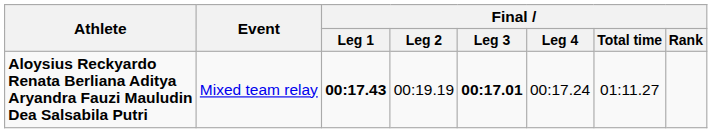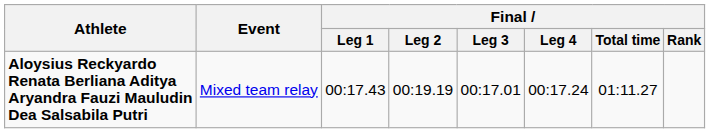(356, 89) bold -> (355, 89) normal
(492, 89) bold -> (491, 89) normal
